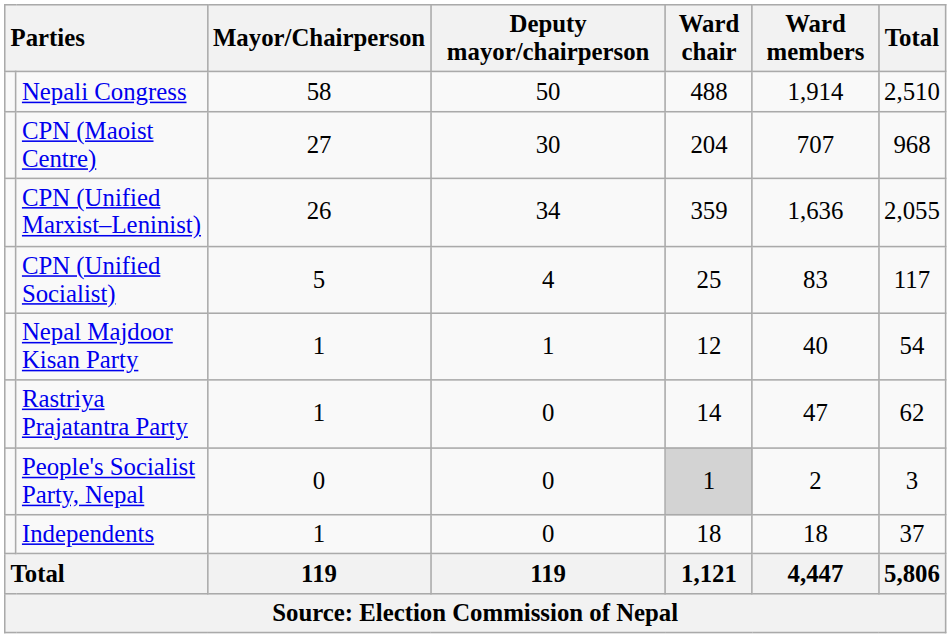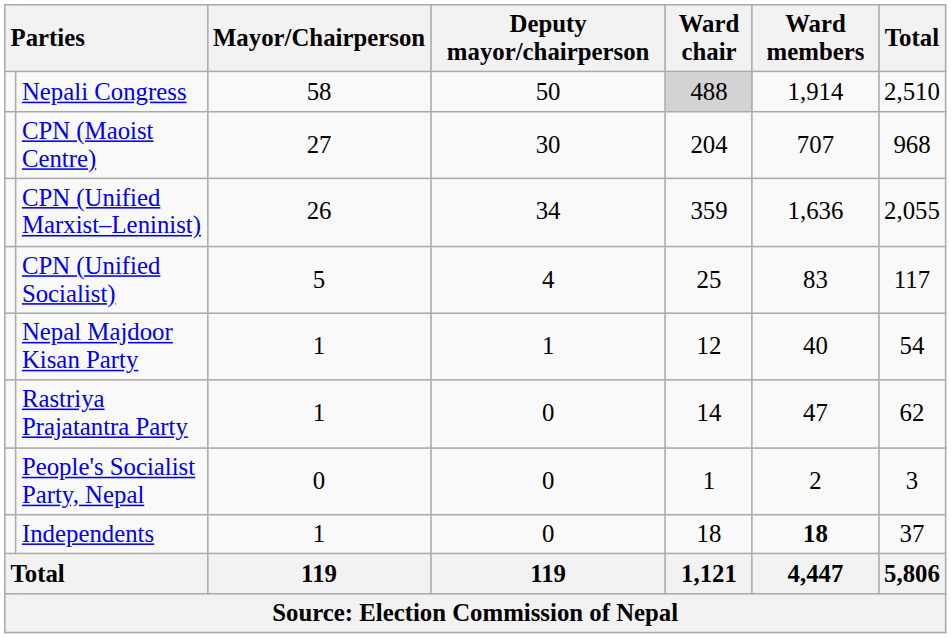(709, 91) no background -> (709, 91) lightgrey background
(709, 480) lightgrey background -> (709, 480) no background
(815, 534) normal -> (815, 534) bold
